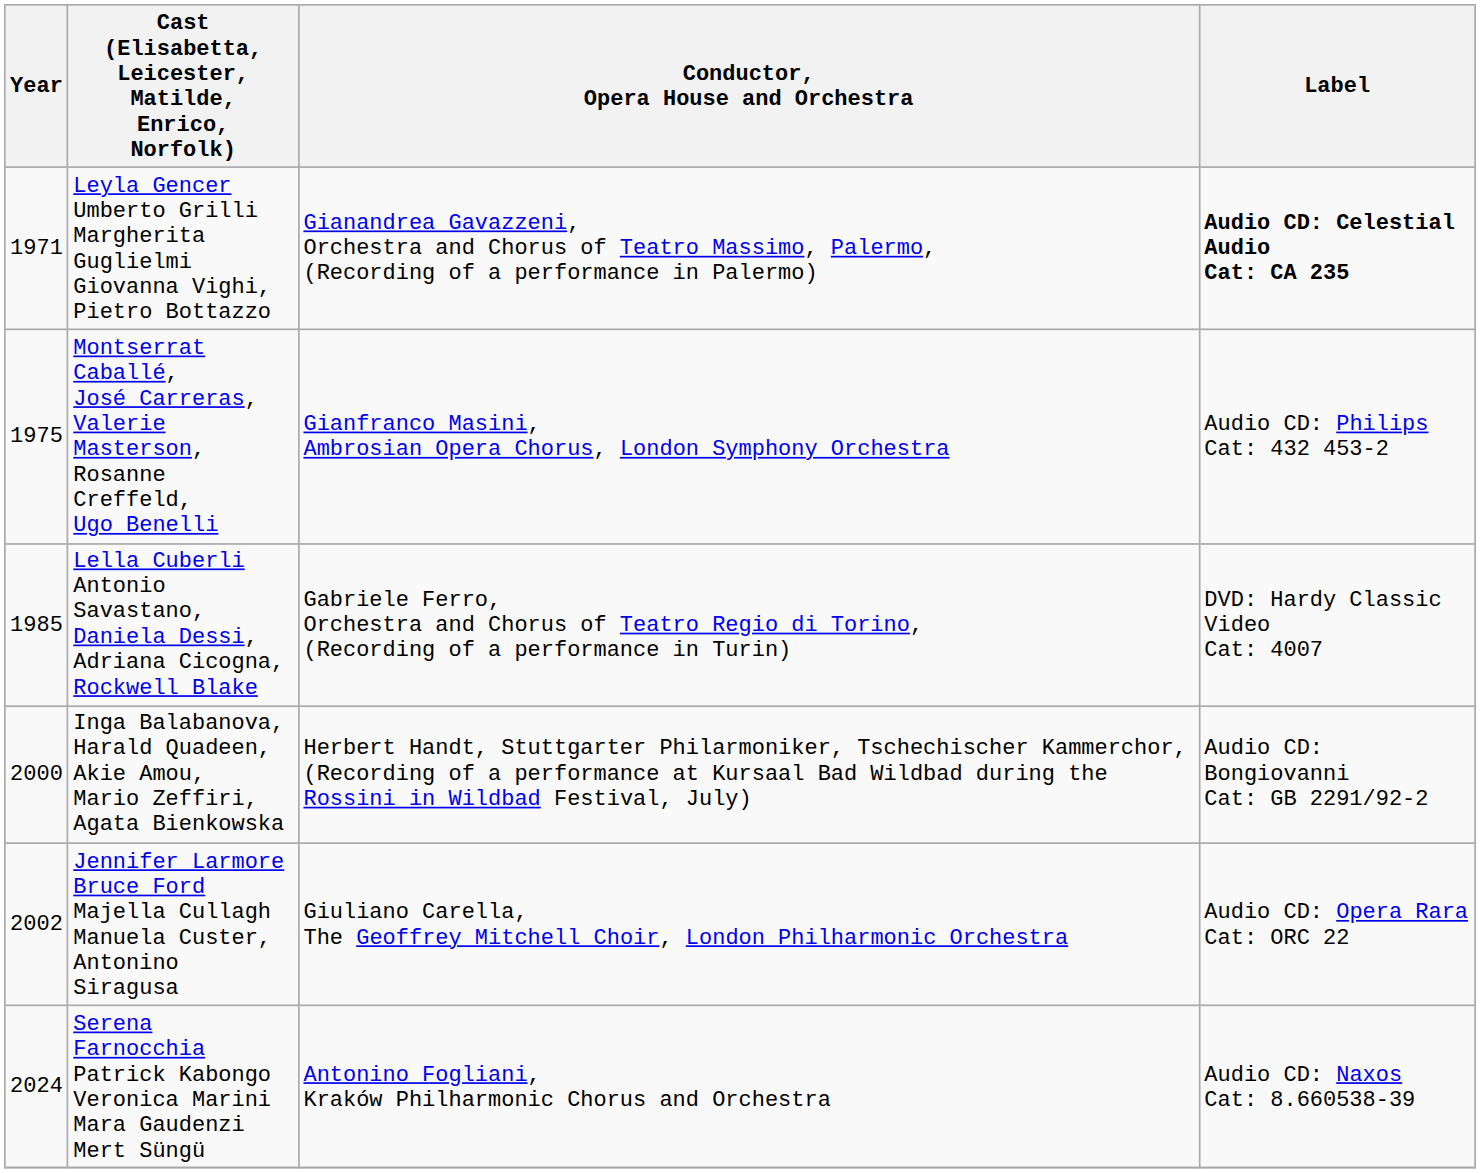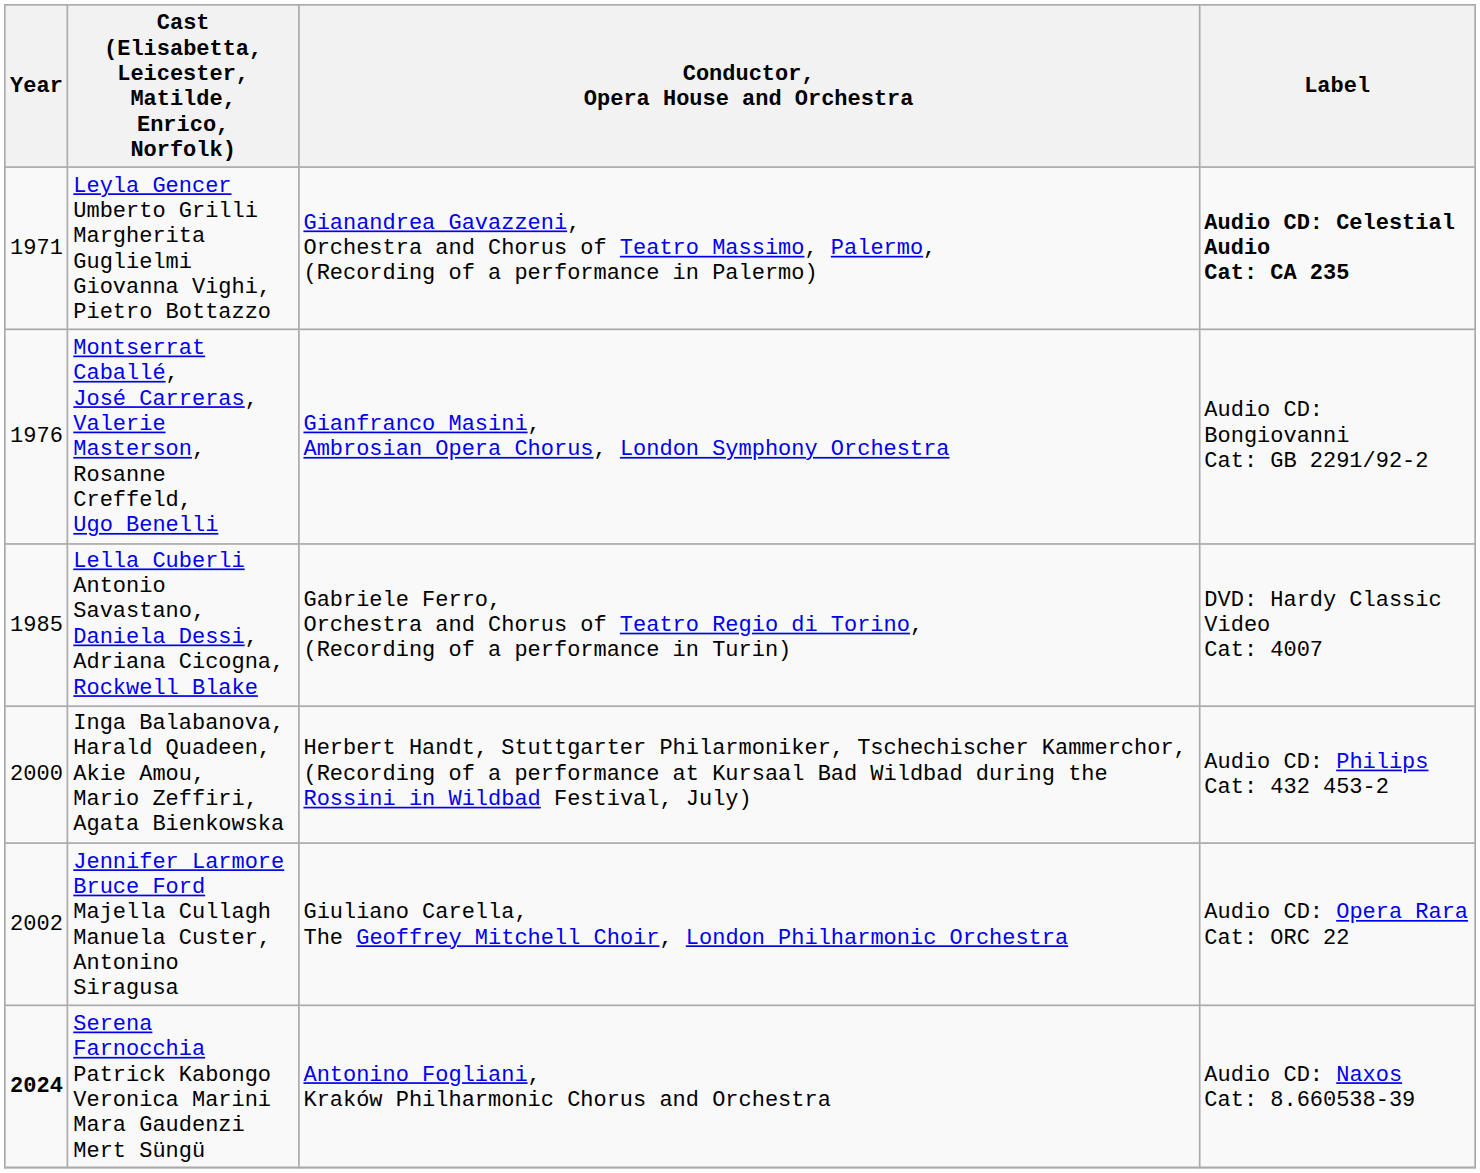(36, 437) 1975 -> (36, 437) 1976
(1316, 437) Audio CD: Philips Cat: 432 453-2 -> (1316, 437) Audio CD: Bongiovanni Cat: GB 2291/92-2
(1316, 774) Audio CD: Bongiovanni Cat: GB 2291/92-2 -> (1316, 774) Audio CD: Philips Cat: 432 453-2
(36, 1087) normal -> (36, 1087) bold
